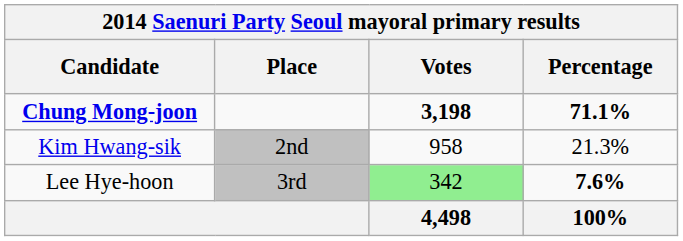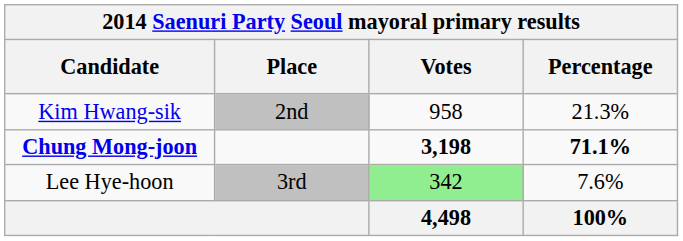rows swapped: (110, 111) <-> (110, 146)
(600, 182) bold -> (600, 182) normal
